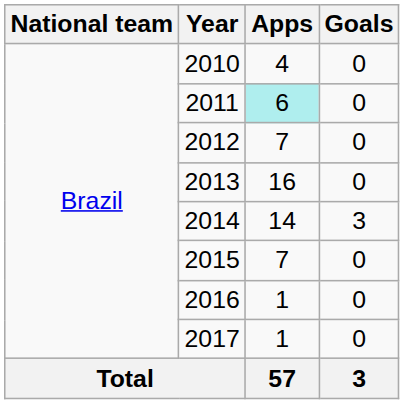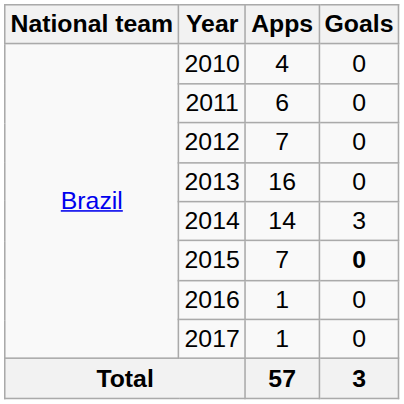(282, 102) paleturquoise background -> (282, 102) no background
(359, 260) normal -> (359, 260) bold
